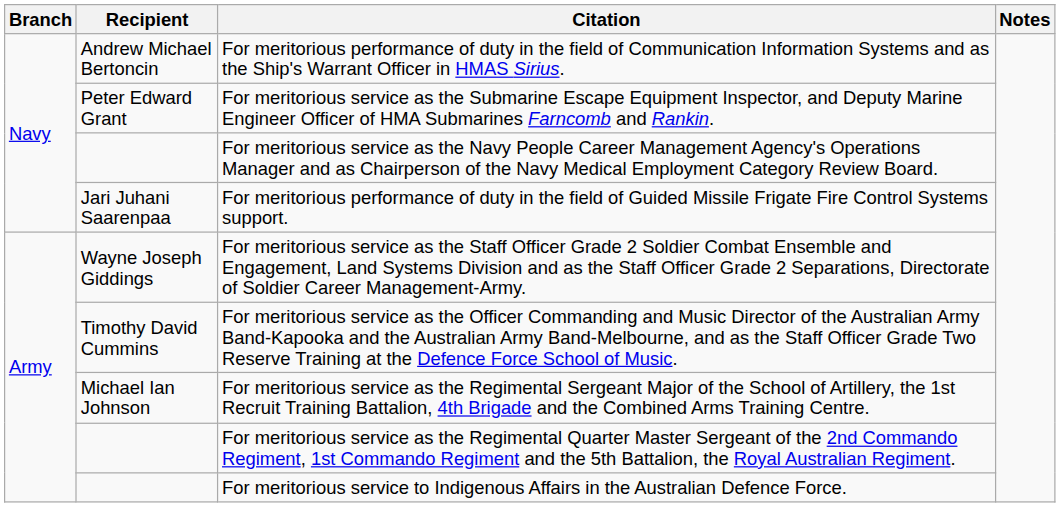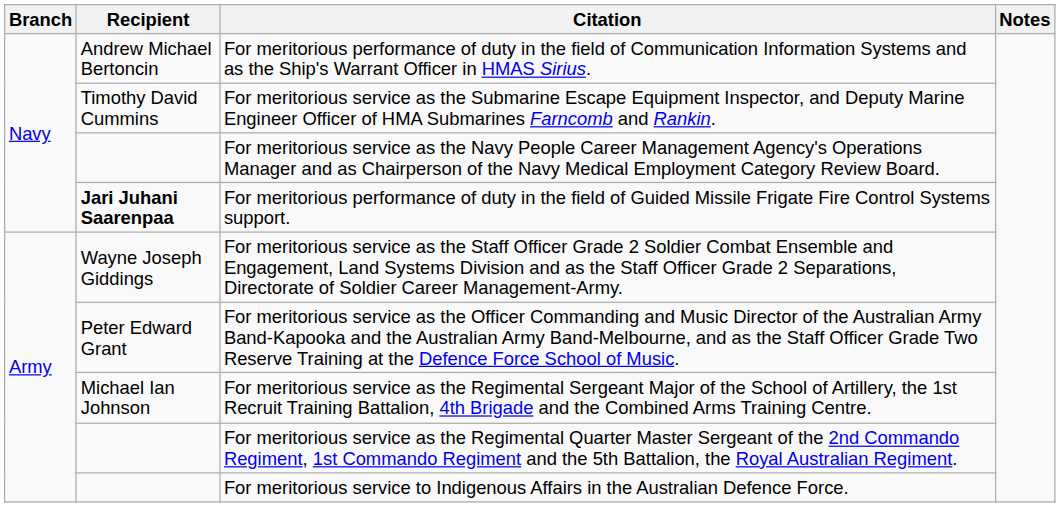(136, 108) Peter Edward Grant -> (139, 108) Timothy David Cummins
(126, 208) normal -> (129, 208) bold
(139, 338) Timothy David Cummins -> (136, 338) Peter Edward Grant
